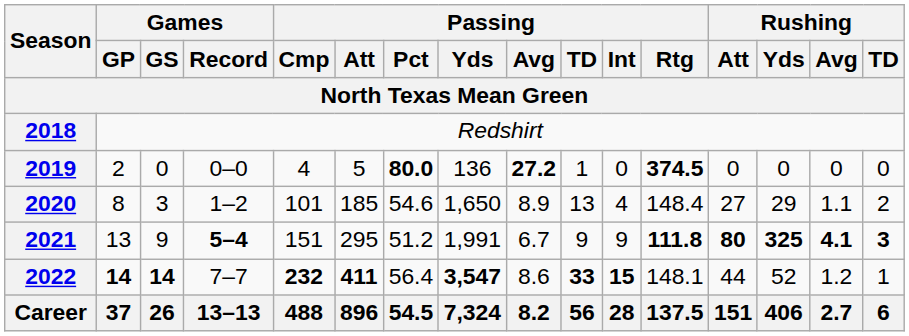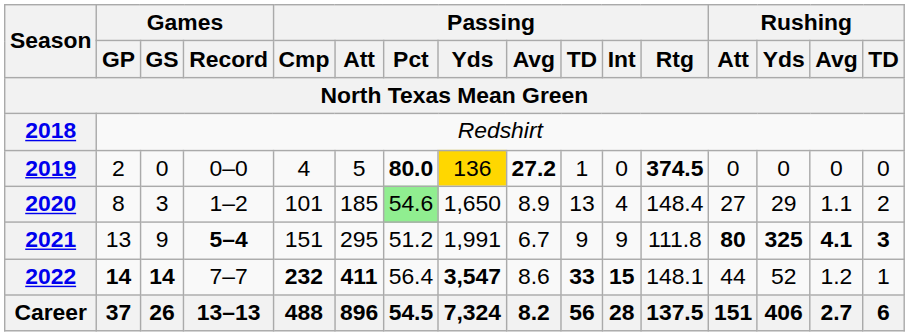(472, 167) no background -> (472, 167) gold background
(411, 204) no background -> (411, 204) lightgreen background
(675, 240) bold -> (675, 240) normal
